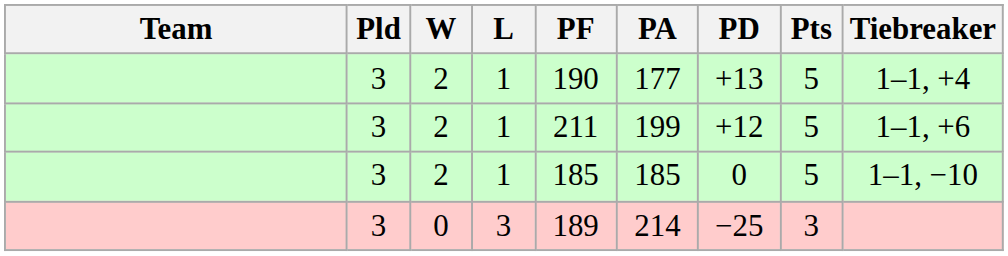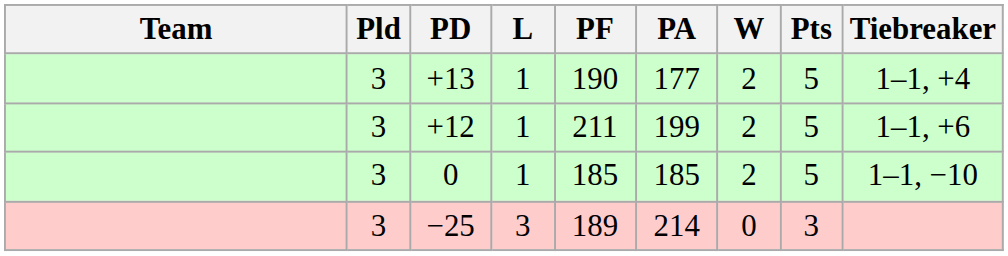columns swapped: (441, 28) <-> (739, 28)
